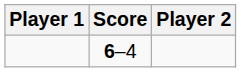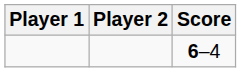columns swapped: (120, 19) <-> (194, 19)
